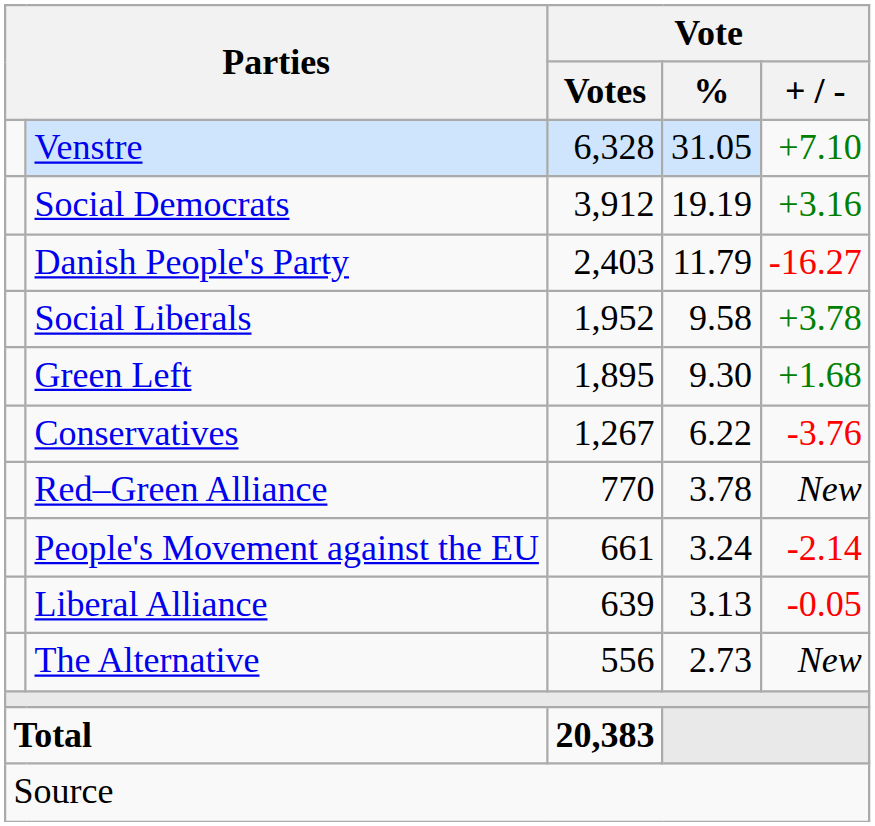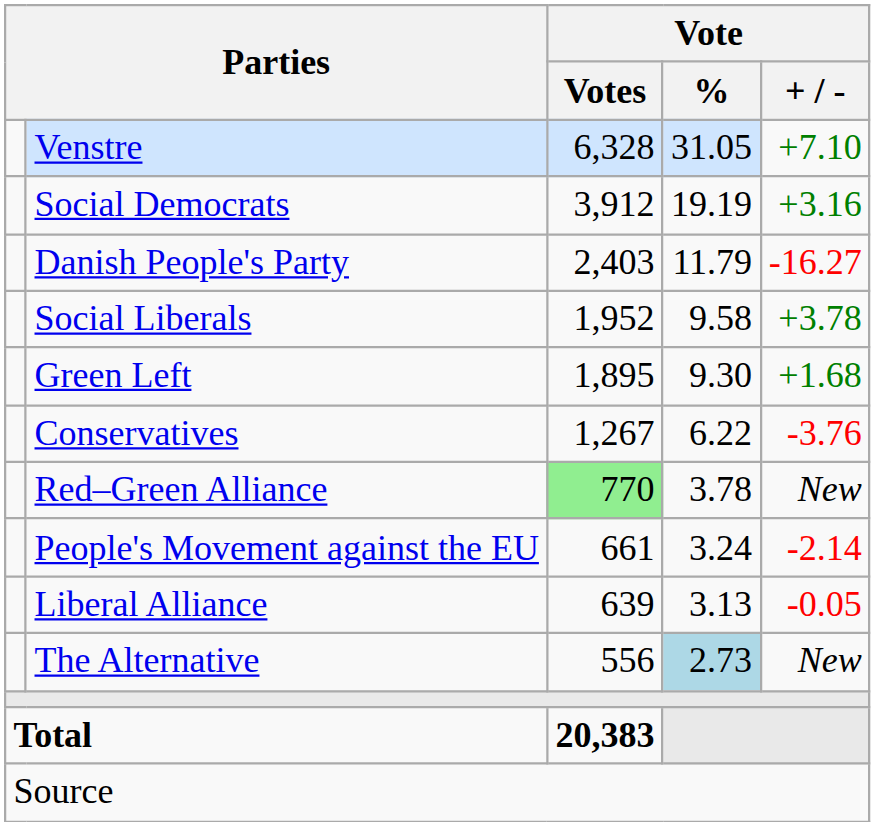(627, 489) no background -> (627, 489) lightgreen background
(721, 661) no background -> (721, 661) lightblue background
